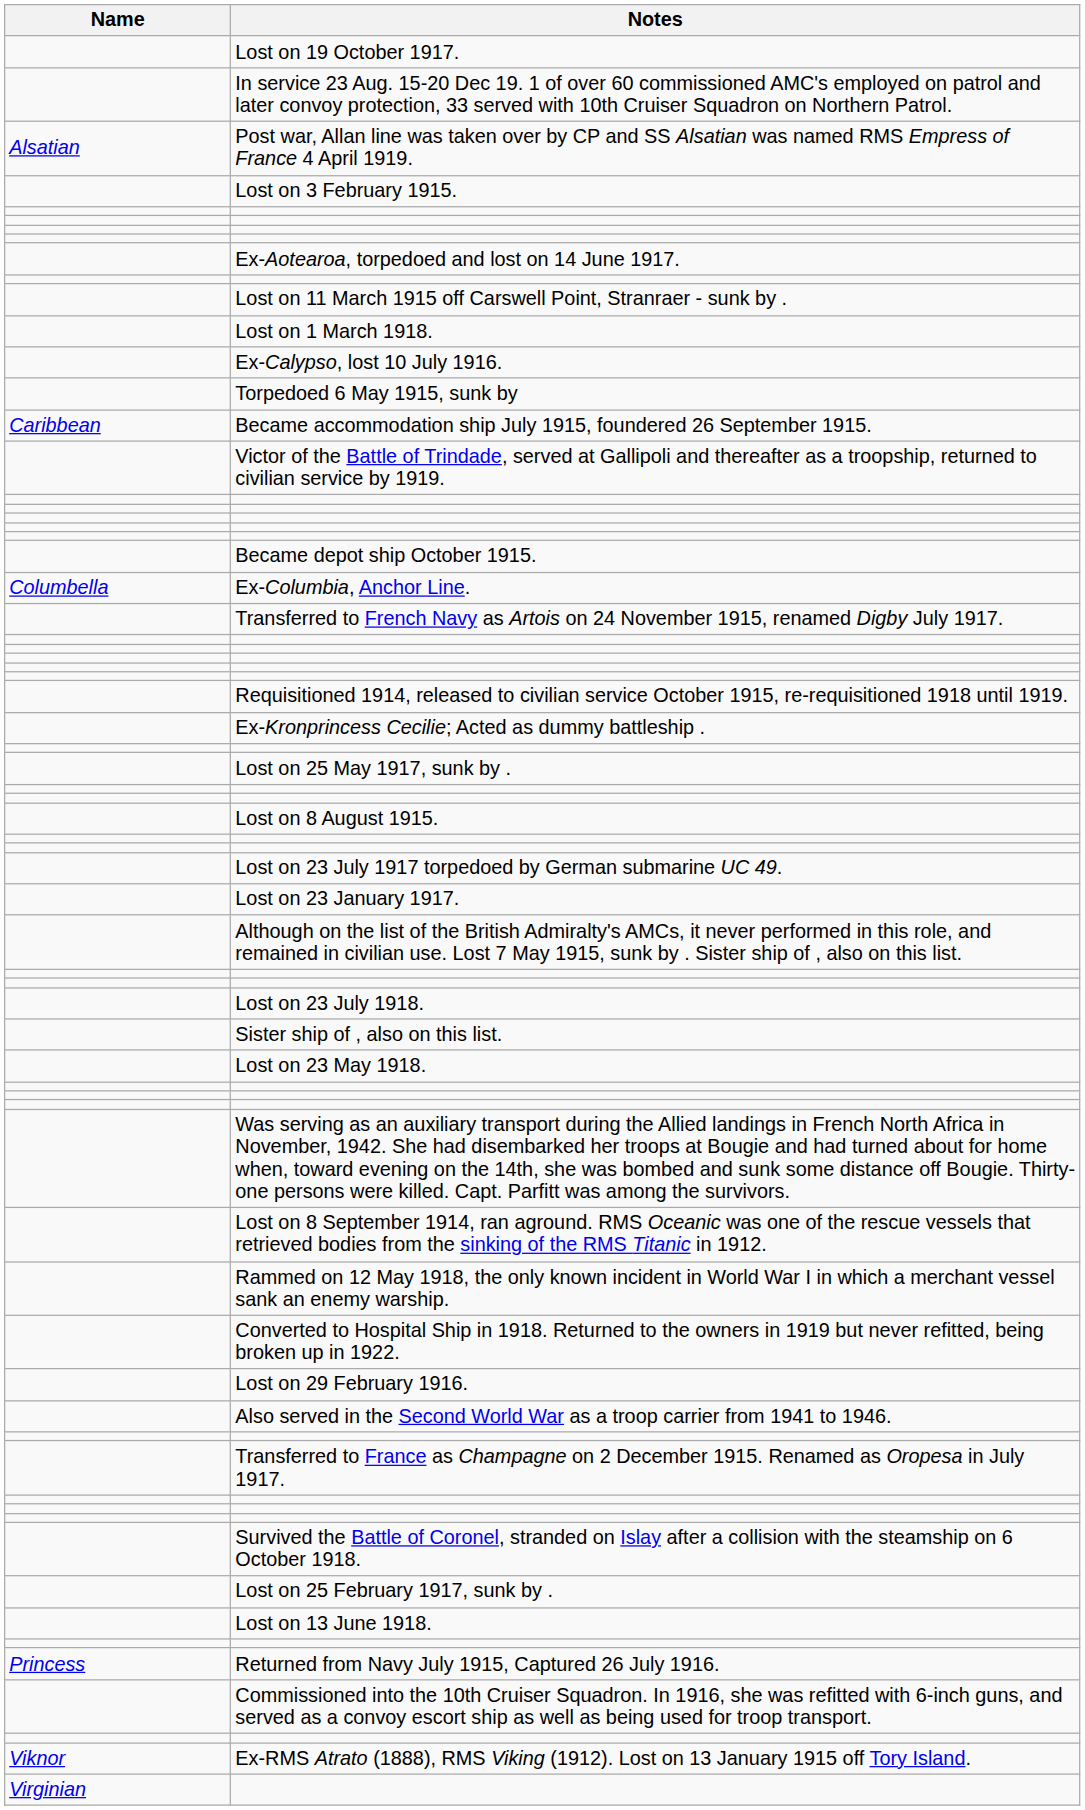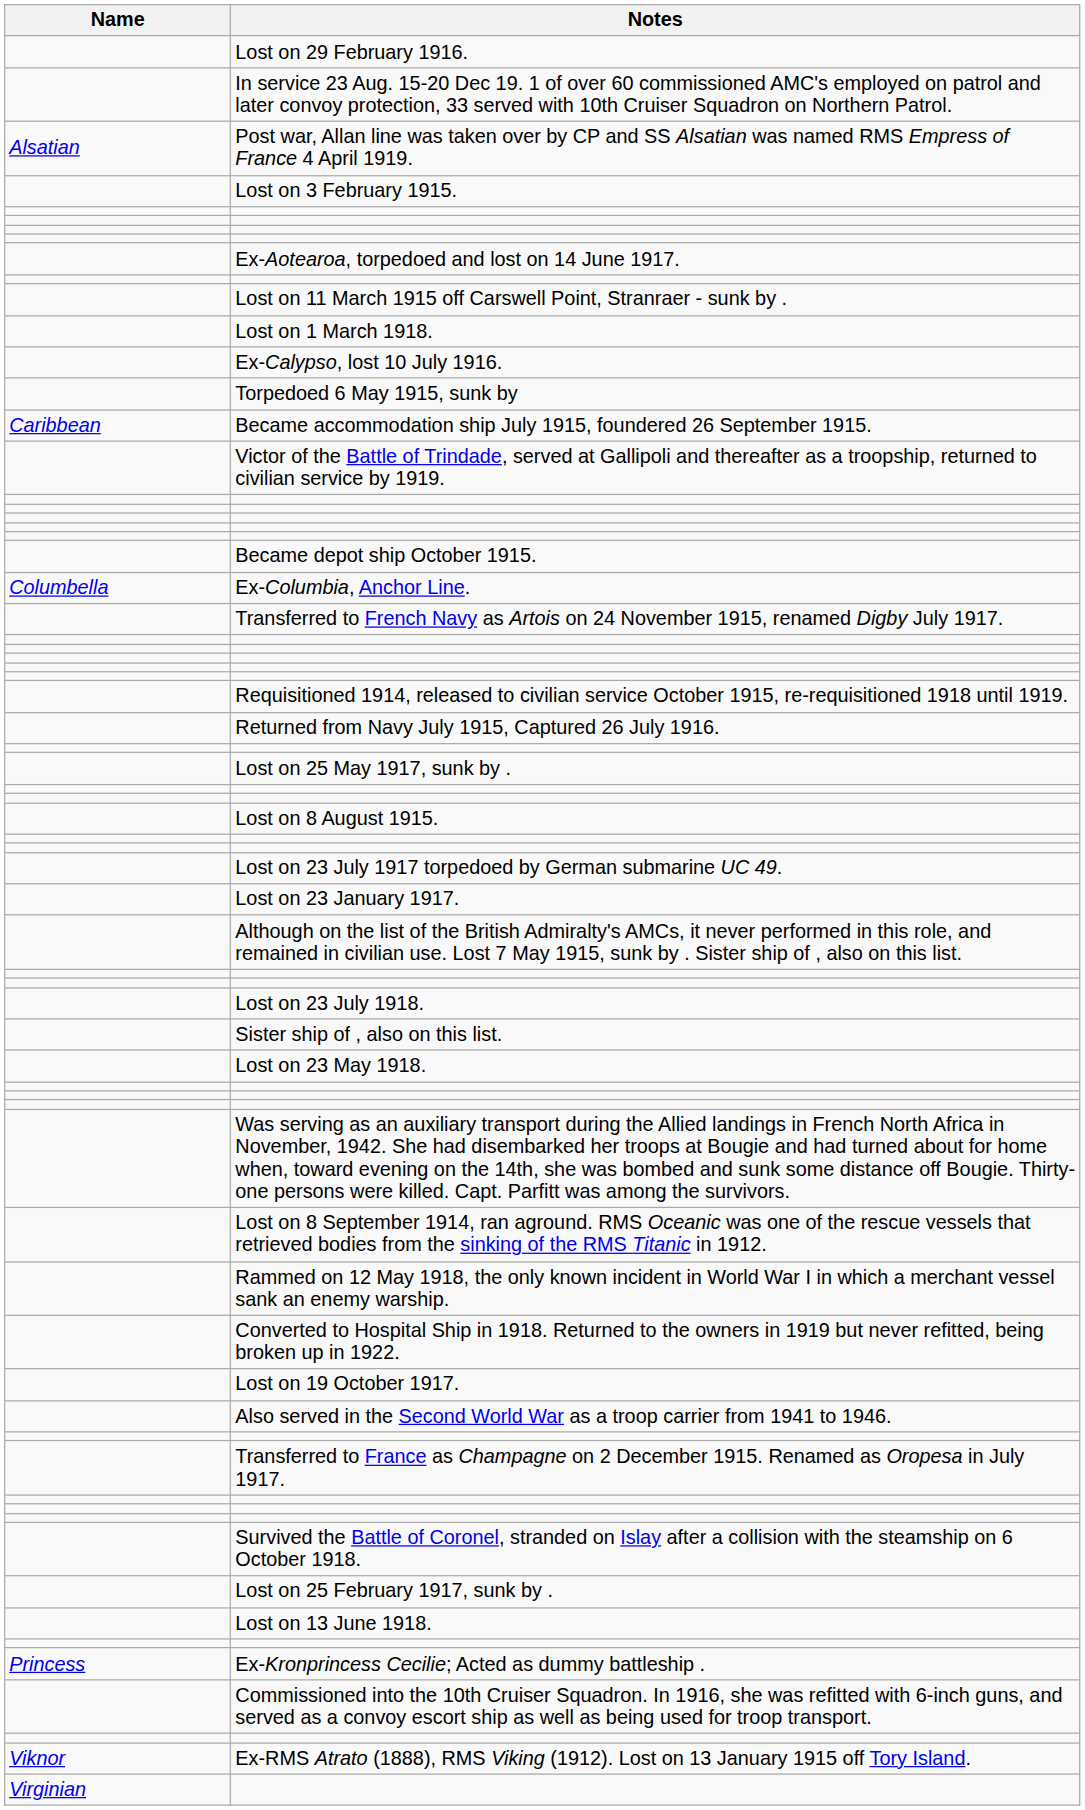(347, 51) Lost on 19 October 1917. -> (352, 51) Lost on 29 February 1916.
(470, 727) Ex-Kronprincess Cecilie; Acted as dummy battleship . -> (477, 727) Returned from Navy July 1915, Captured 26 July 1916.
(352, 1384) Lost on 29 February 1916. -> (347, 1384) Lost on 19 October 1917.
(477, 1663) Returned from Navy July 1915, Captured 26 July 1916. -> (470, 1663) Ex-Kronprincess Cecilie; Acted as dummy battleship .
